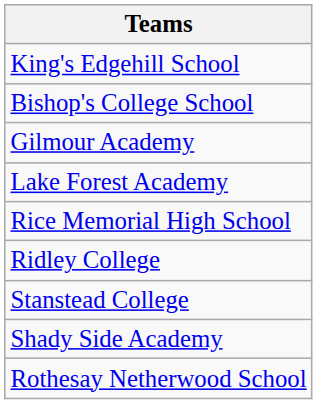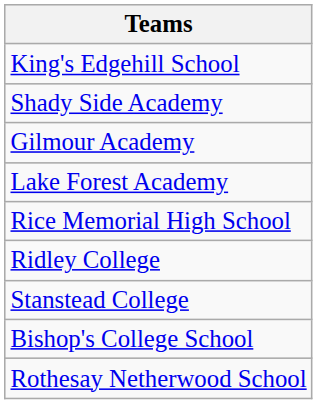(132, 102) Bishop's College School -> (117, 102) Shady Side Academy
(117, 338) Shady Side Academy -> (132, 338) Bishop's College School
